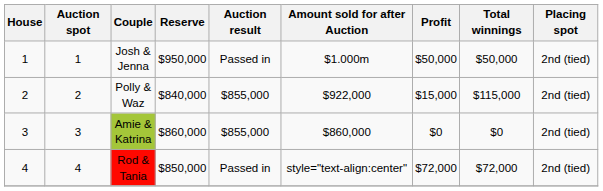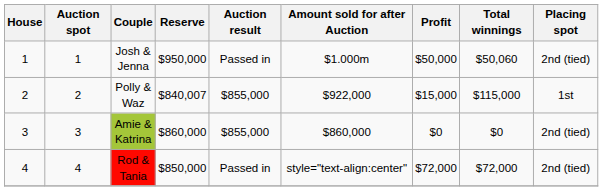(497, 59) $50,000 -> (497, 59) $50,060
(182, 95) $840,000 -> (182, 95) $840,007
(566, 95) 2nd (tied) -> (566, 95) 1st
